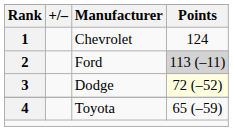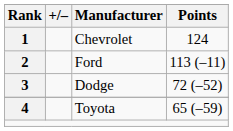(197, 62) lightgrey background -> (197, 62) no background
(197, 85) lightyellow background -> (197, 85) no background
